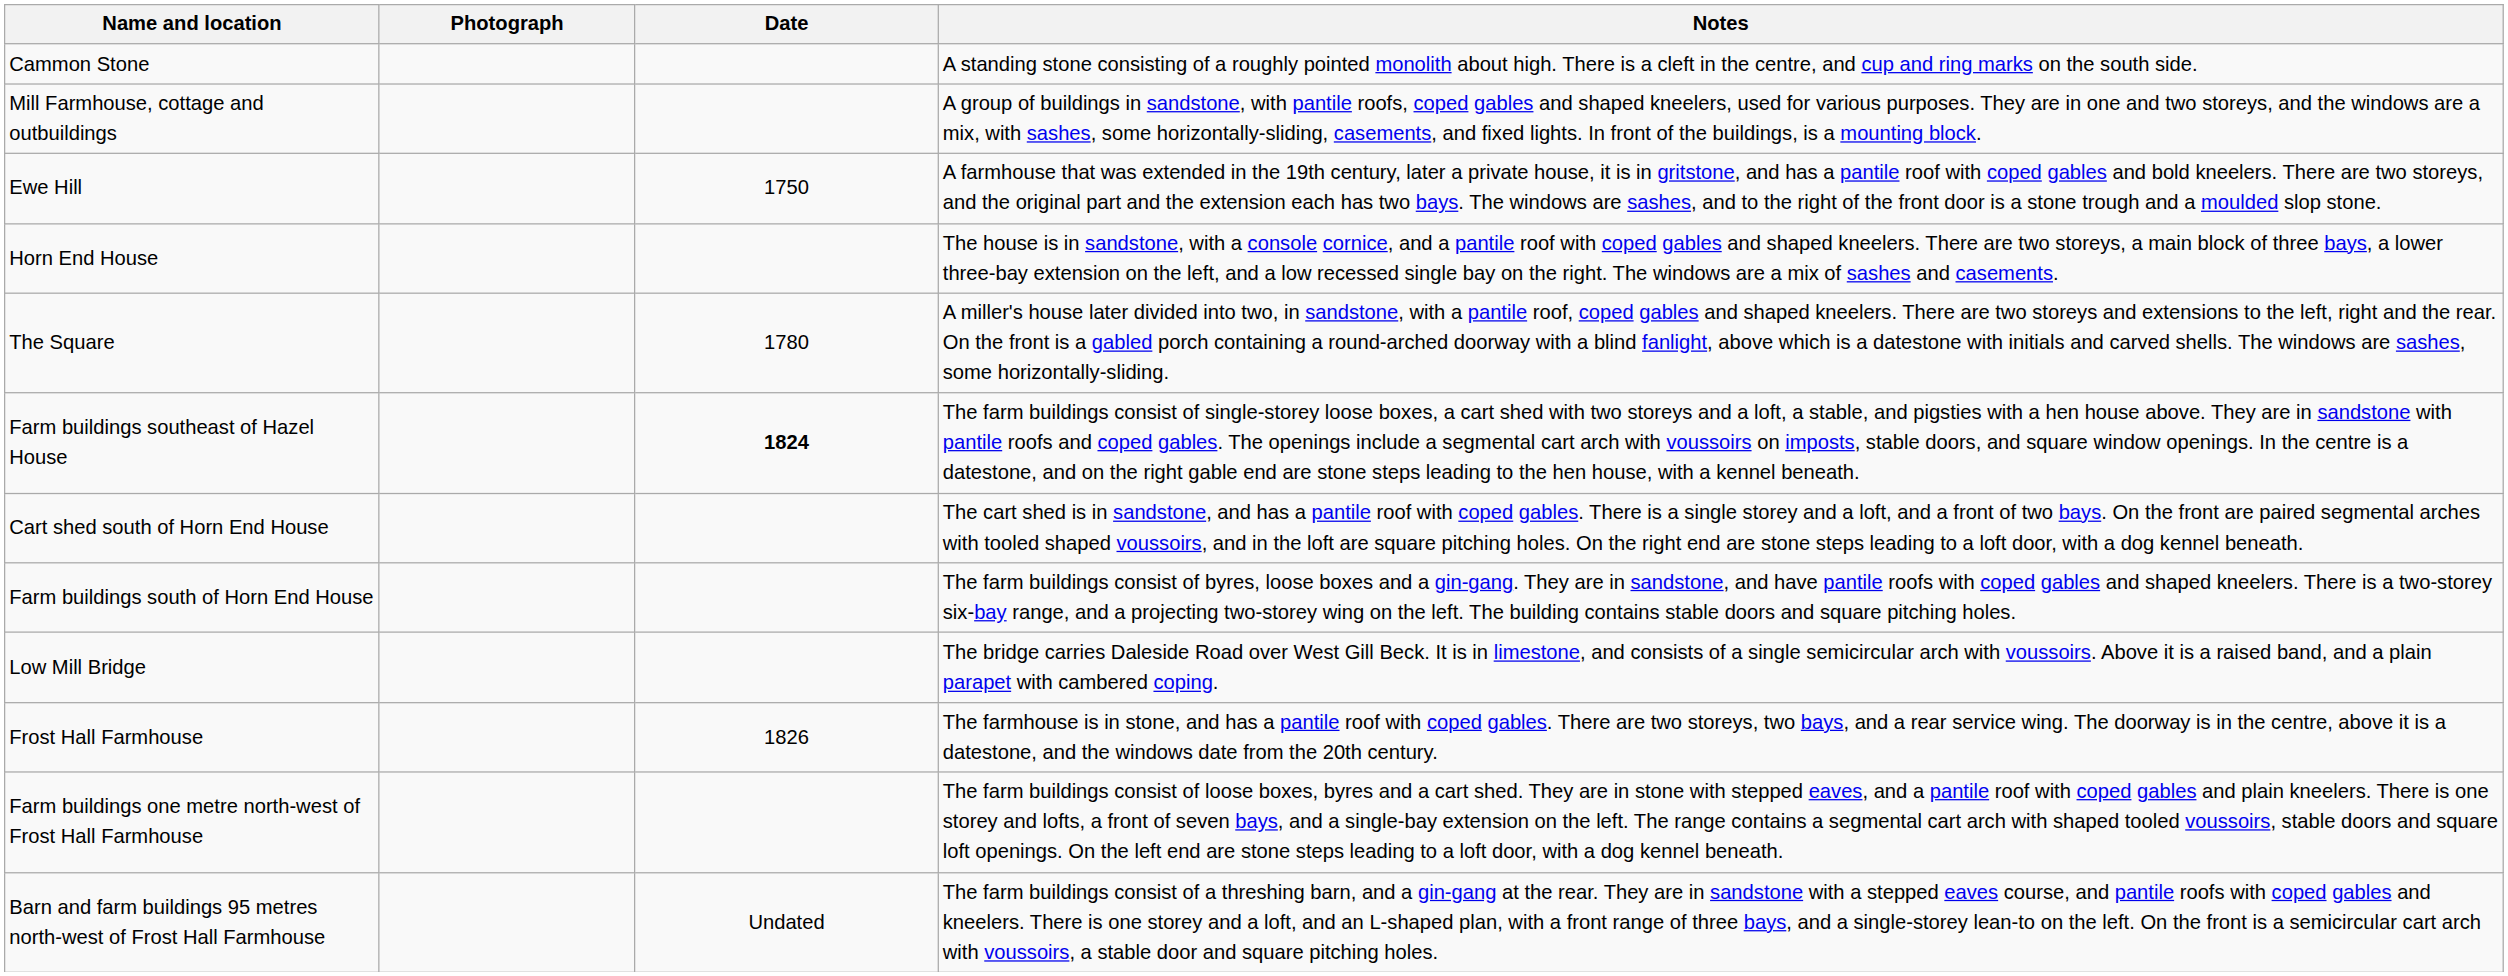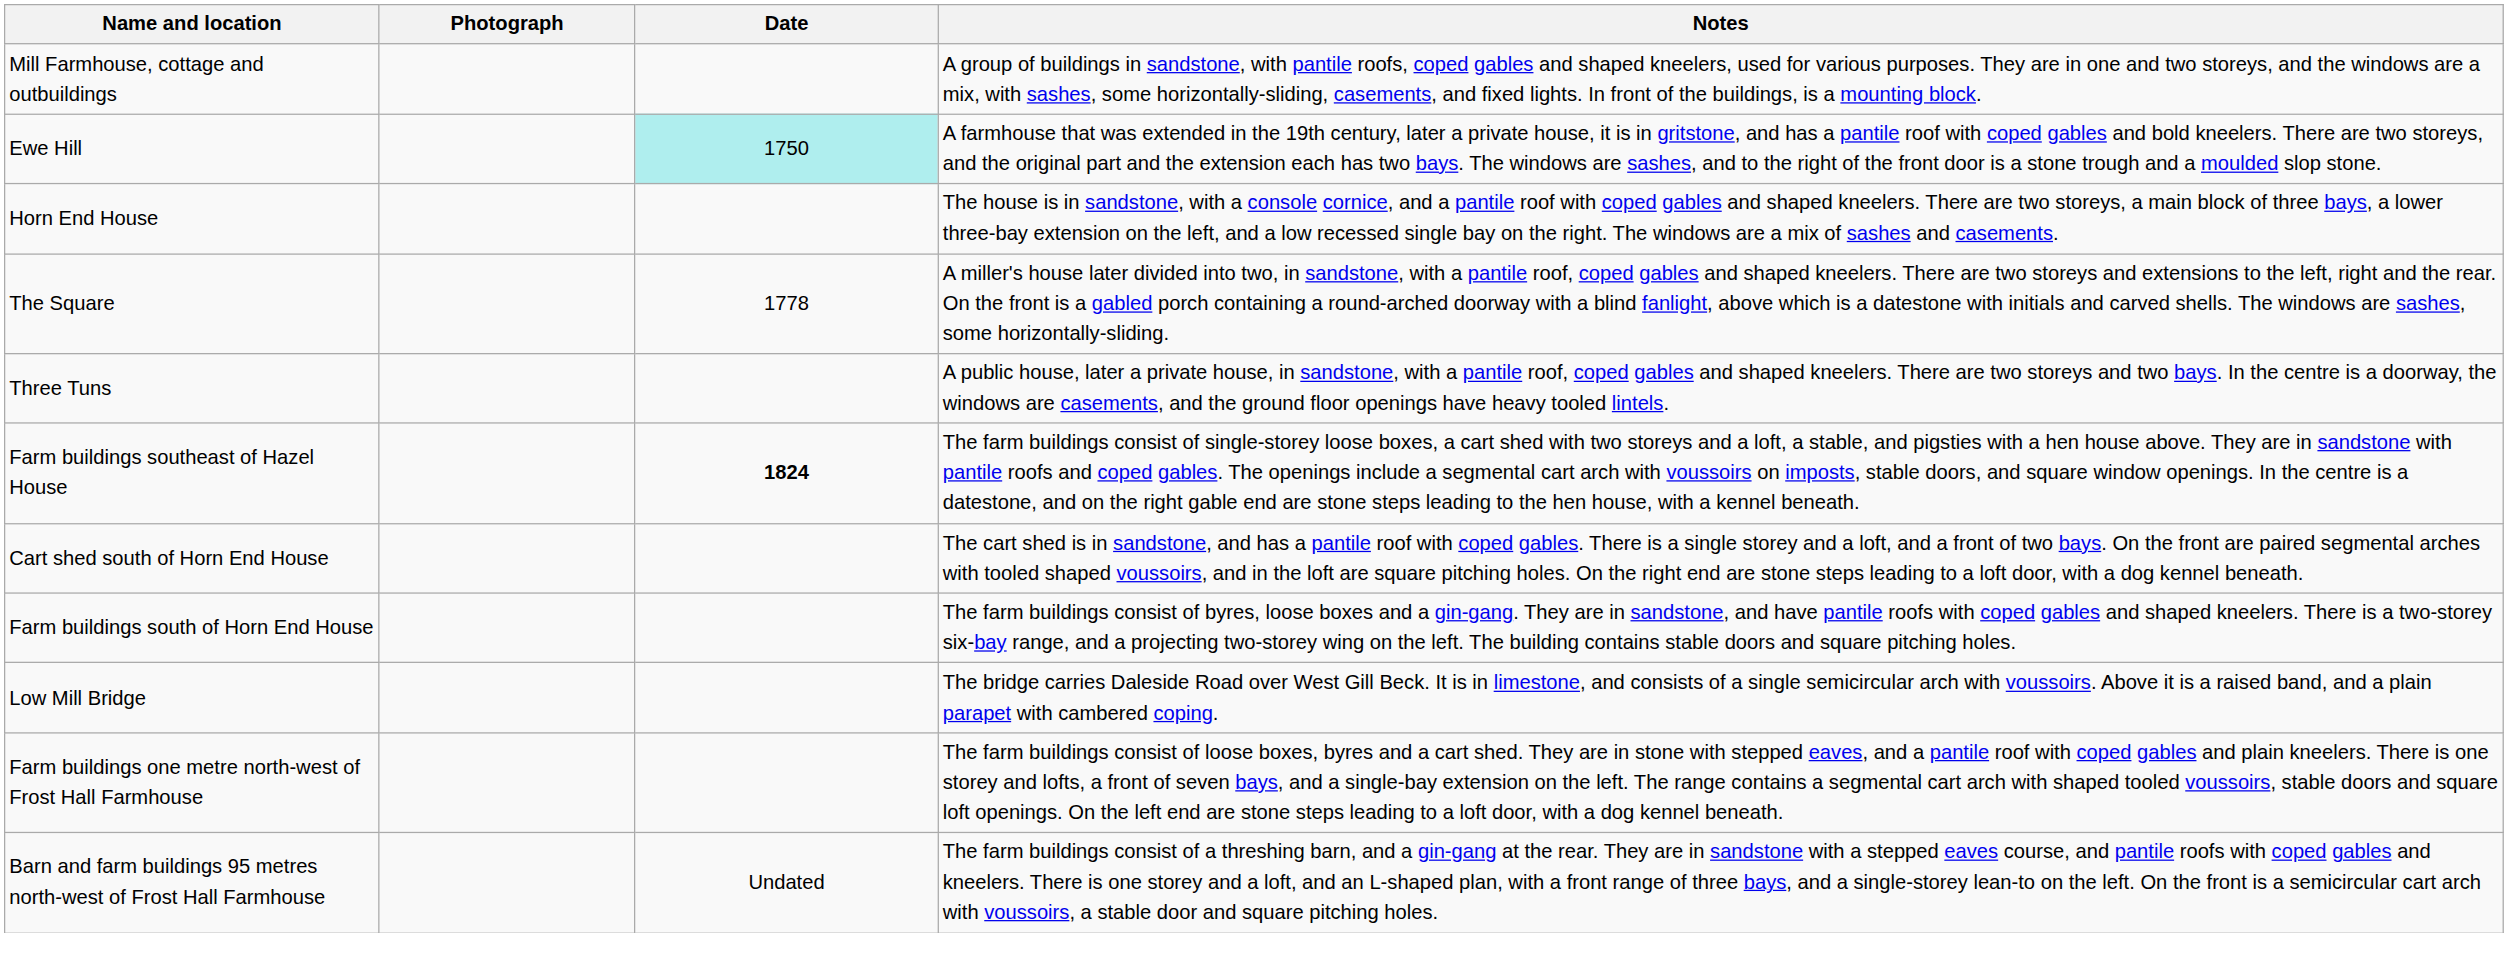- row: (79, 63)
(787, 188) no background -> (787, 148) paleturquoise background
(787, 342) 1780 -> (787, 303) 1778
+ row: (60, 388)
- row: (106, 737)
